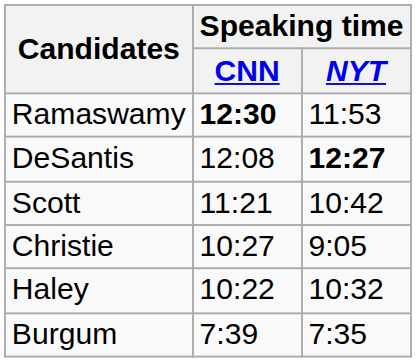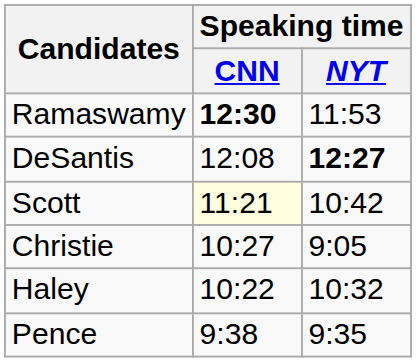(236, 202) no background -> (236, 202) lightyellow background
+ row: (55, 334)
- row: (65, 334)
